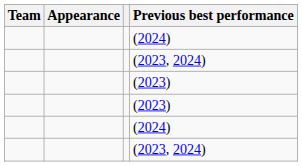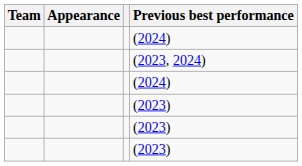(152, 82) (2023) -> (152, 82) (2024)
(152, 127) (2024) -> (152, 127) (2023)
(169, 149) (2023, 2024) -> (152, 149) (2023)
